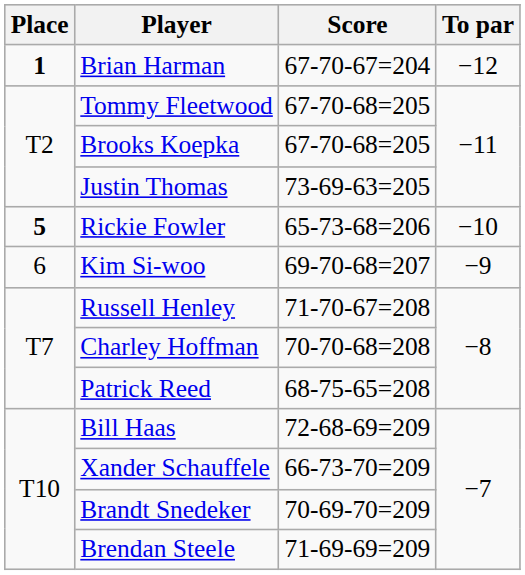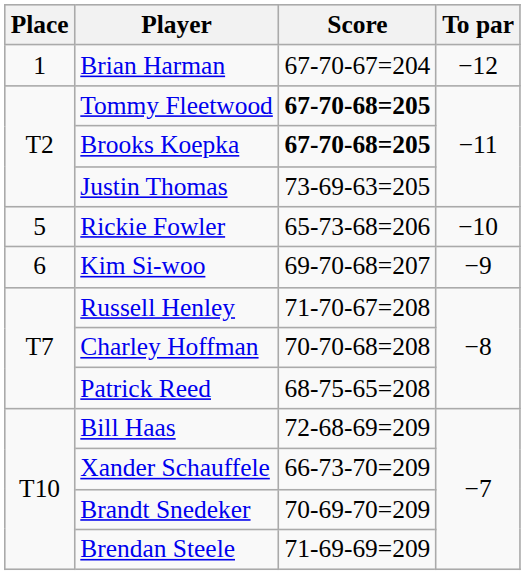(40, 65) bold -> (40, 65) normal
(357, 105) normal -> (358, 105) bold
(357, 145) normal -> (358, 145) bold
(40, 226) bold -> (40, 226) normal
